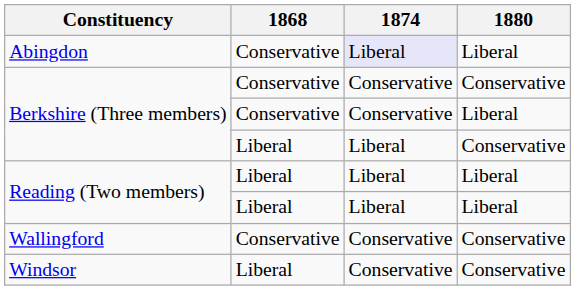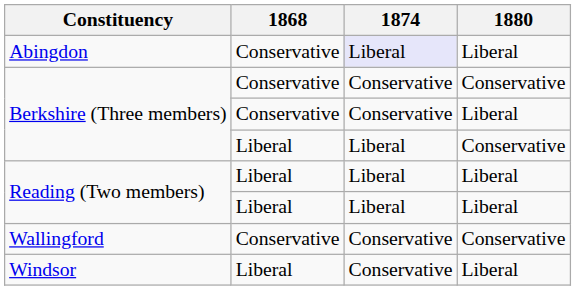(513, 269) Conservative -> (490, 269) Liberal
